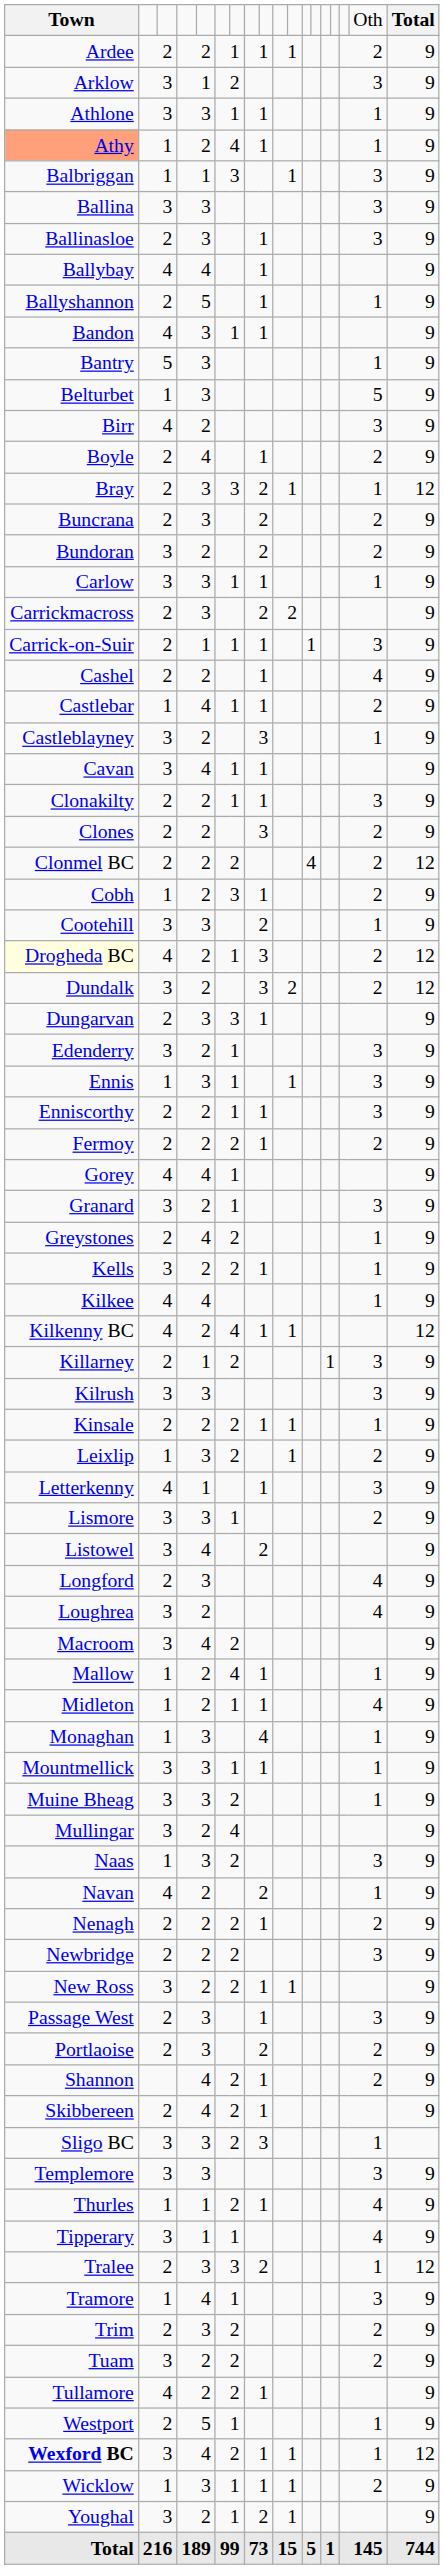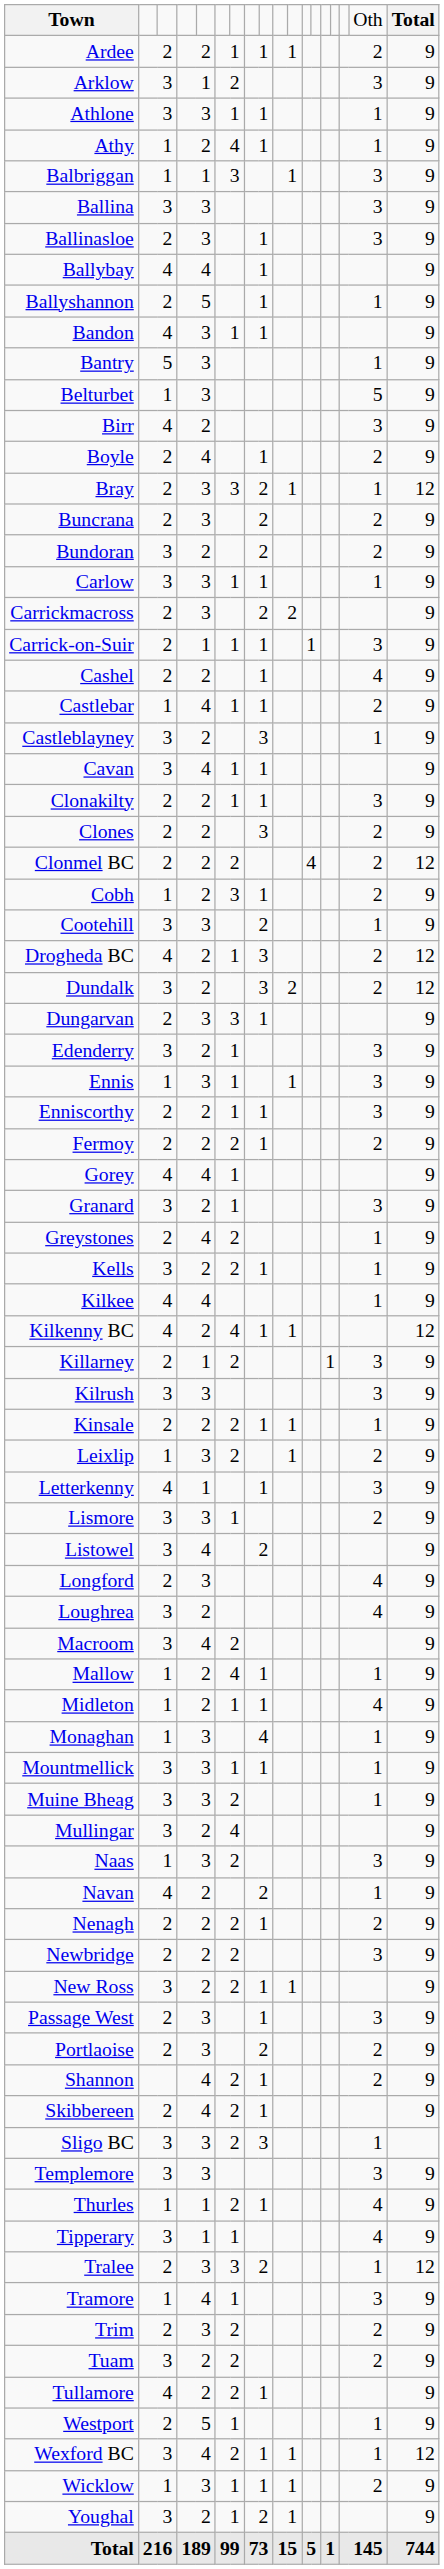(114, 144) lightsalmon background -> (114, 144) no background
(79, 956) lightyellow background -> (79, 956) no background
(81, 2454) bold -> (84, 2454) normal
